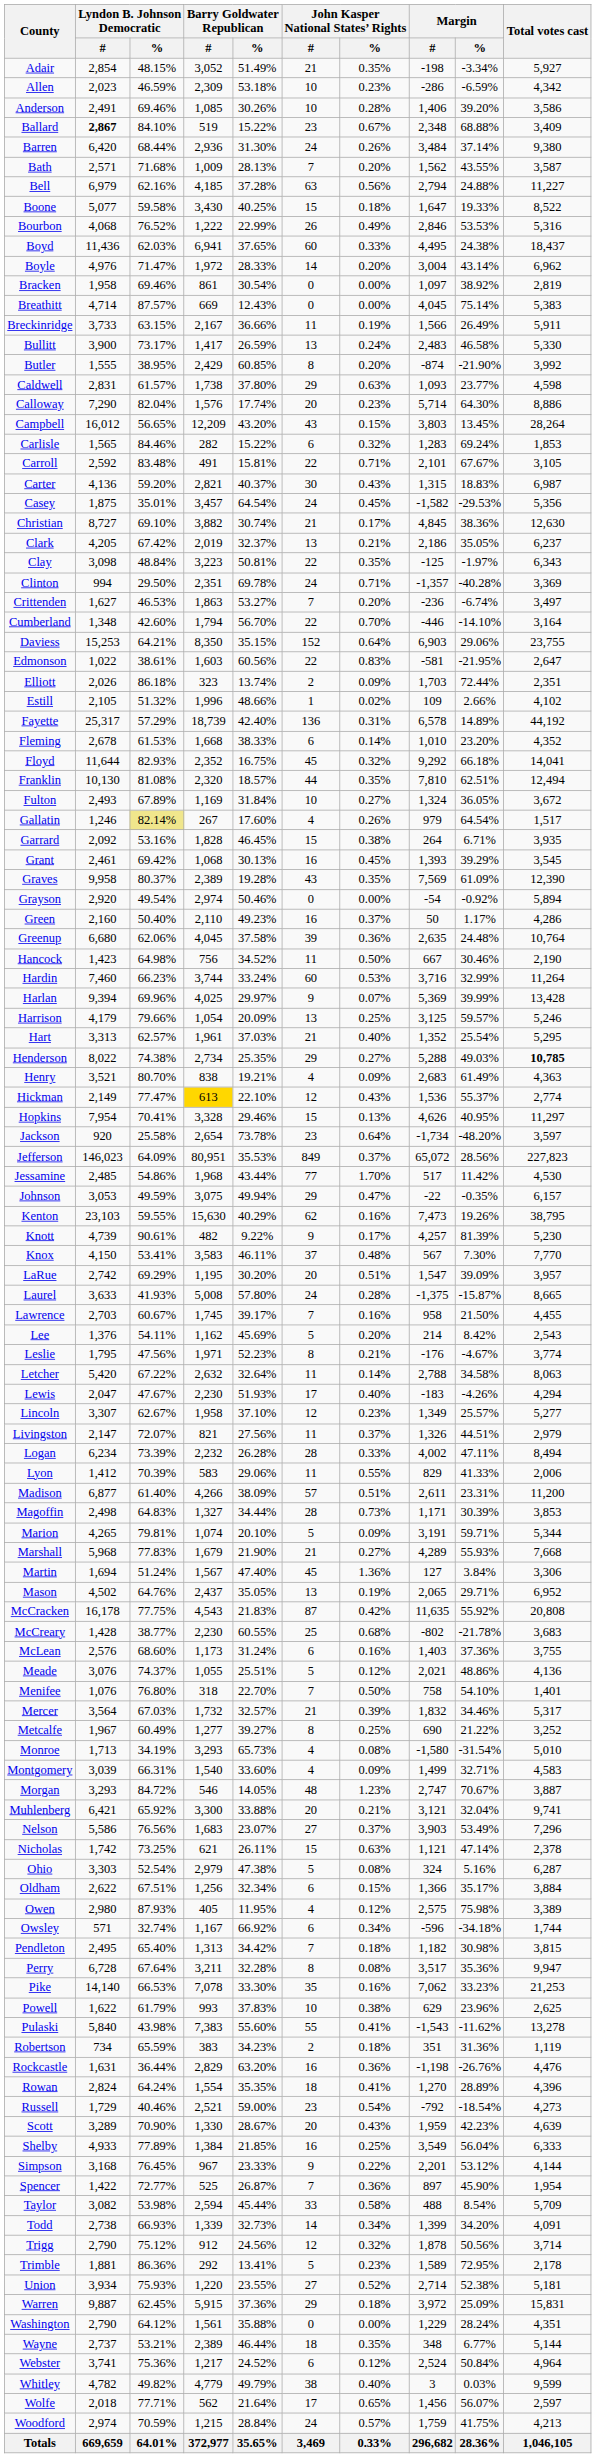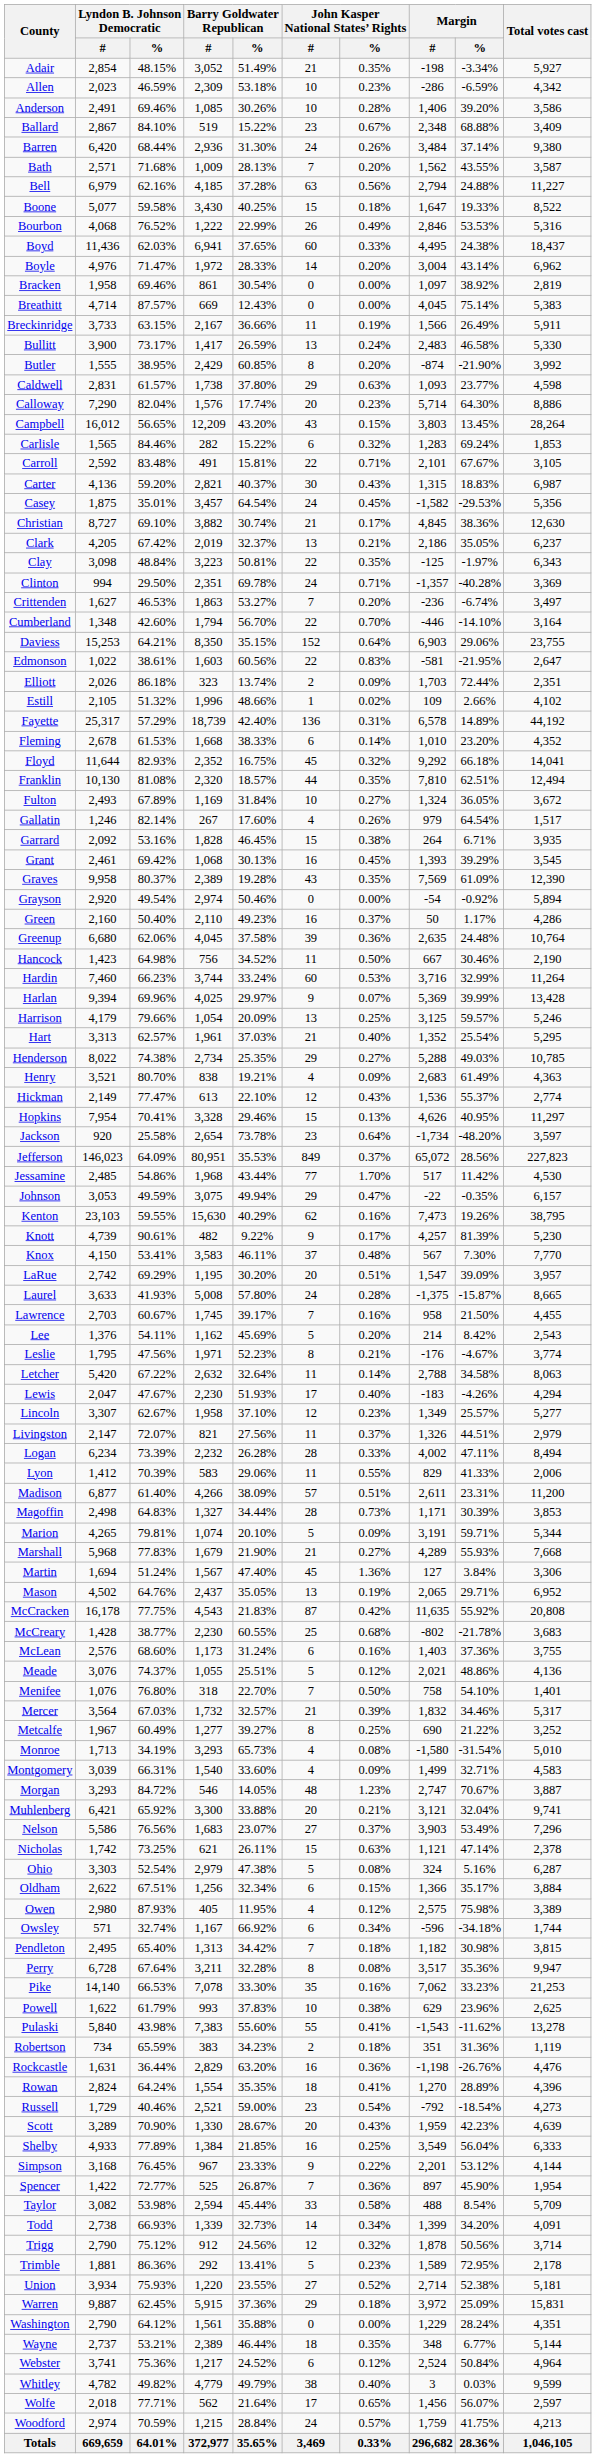(102, 127) bold -> (102, 127) normal
(157, 820) khaki background -> (157, 820) no background
(547, 1057) bold -> (547, 1057) normal
(208, 1097) gold background -> (208, 1097) no background
